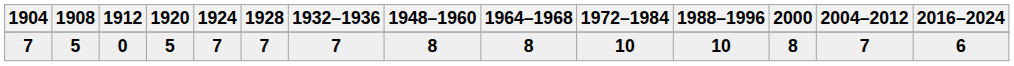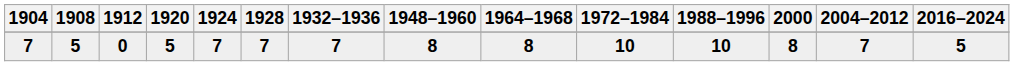(961, 46) 6 -> (961, 46) 5
